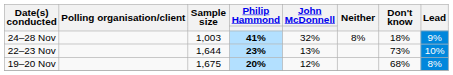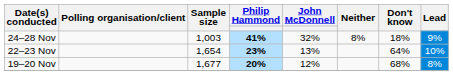(208, 50) 1,644 -> (208, 50) 1,654
(400, 50) 73% -> (400, 50) 64%
(208, 64) 1,675 -> (208, 64) 1,677
